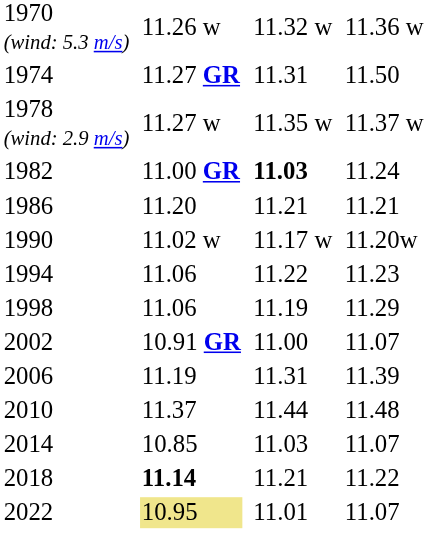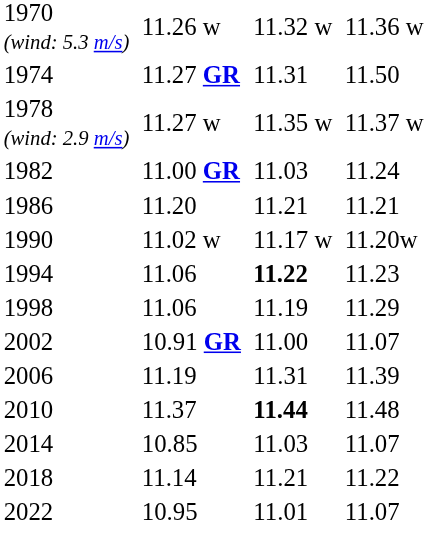(281, 171) bold -> (281, 171) normal
(281, 273) normal -> (281, 273) bold
(281, 410) normal -> (281, 410) bold
(169, 478) bold -> (169, 478) normal
(170, 512) khaki background -> (170, 512) no background
